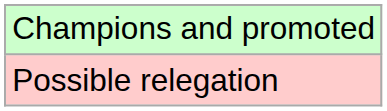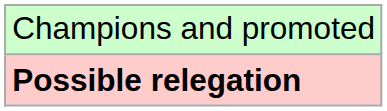(145, 79) normal -> (157, 79) bold
